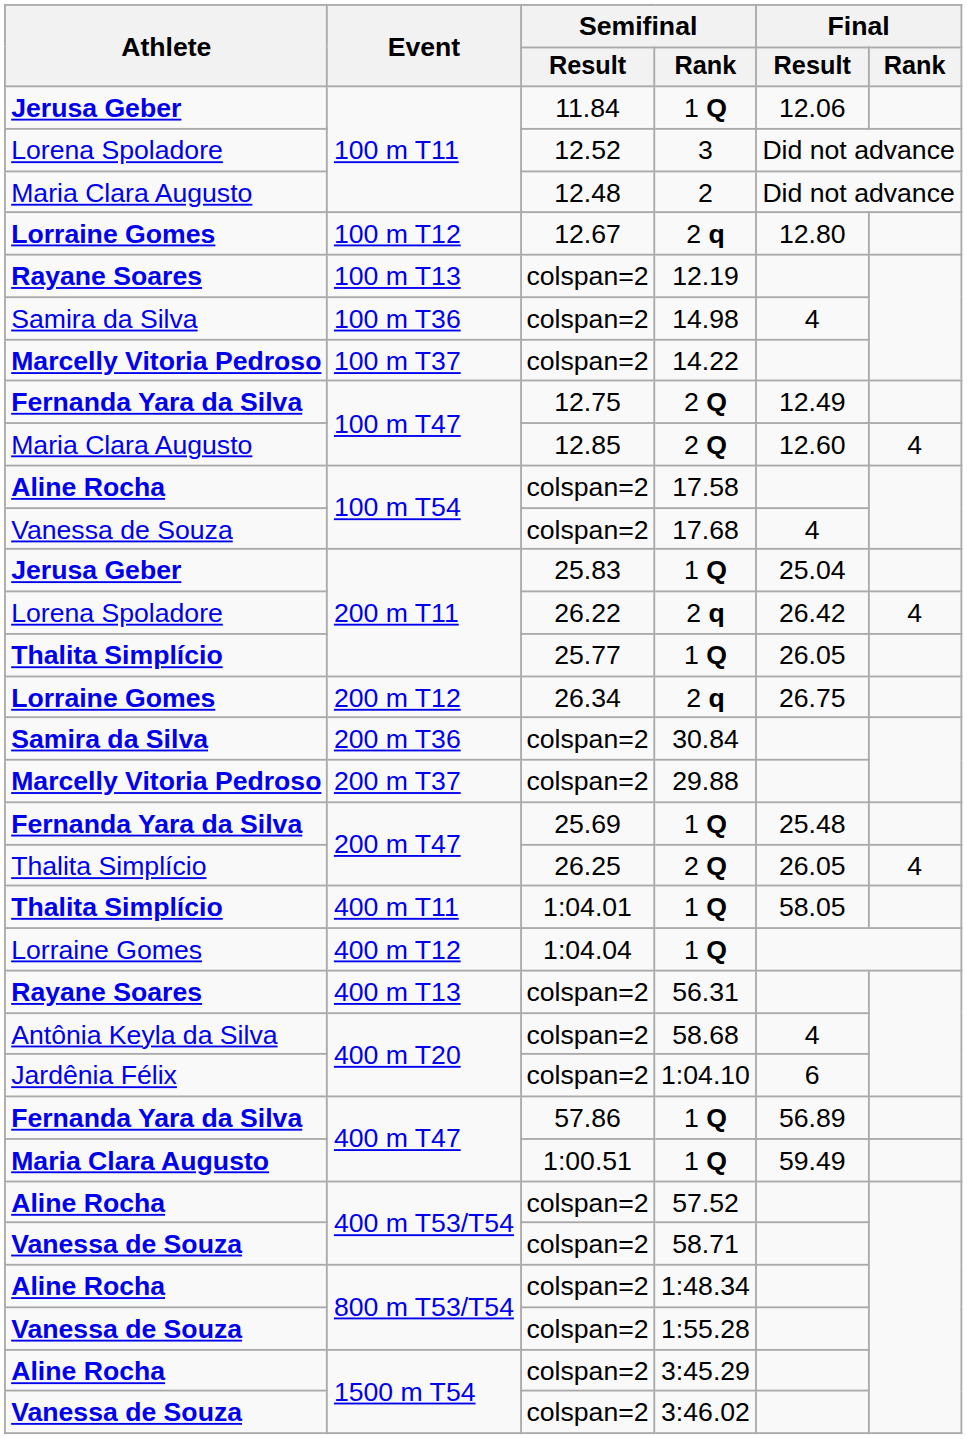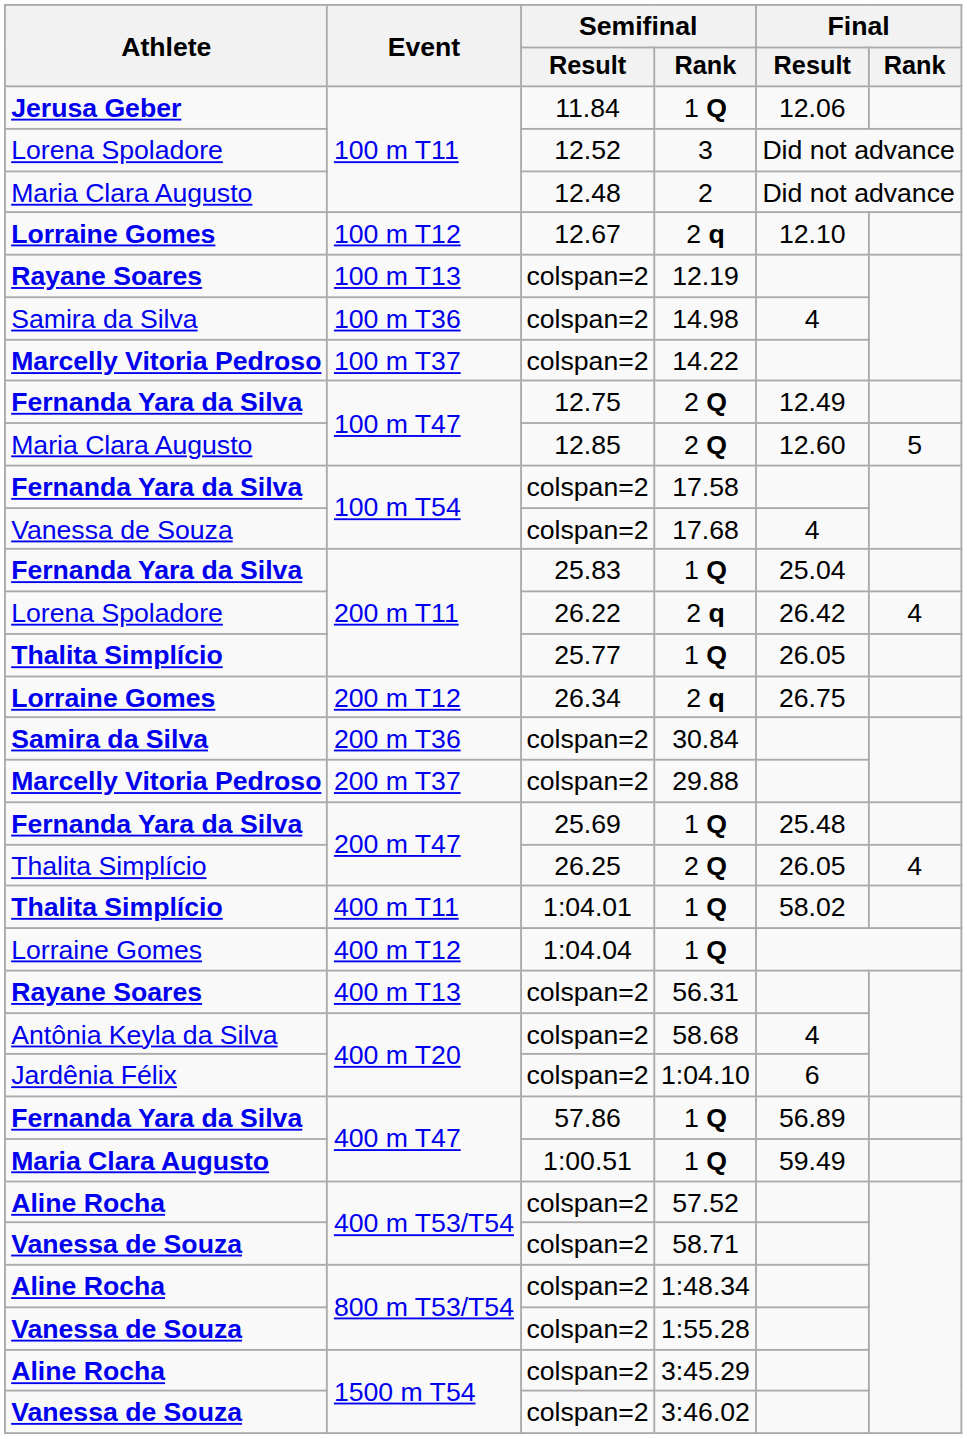(812, 234) 12.80 -> (812, 234) 12.10
(915, 445) 4 -> (915, 445) 5
(88, 487) Aline Rocha -> (157, 487) Fernanda Yara da Silva
(96, 571) Jerusa Geber -> (157, 571) Fernanda Yara da Silva
(812, 908) 58.05 -> (812, 908) 58.02
